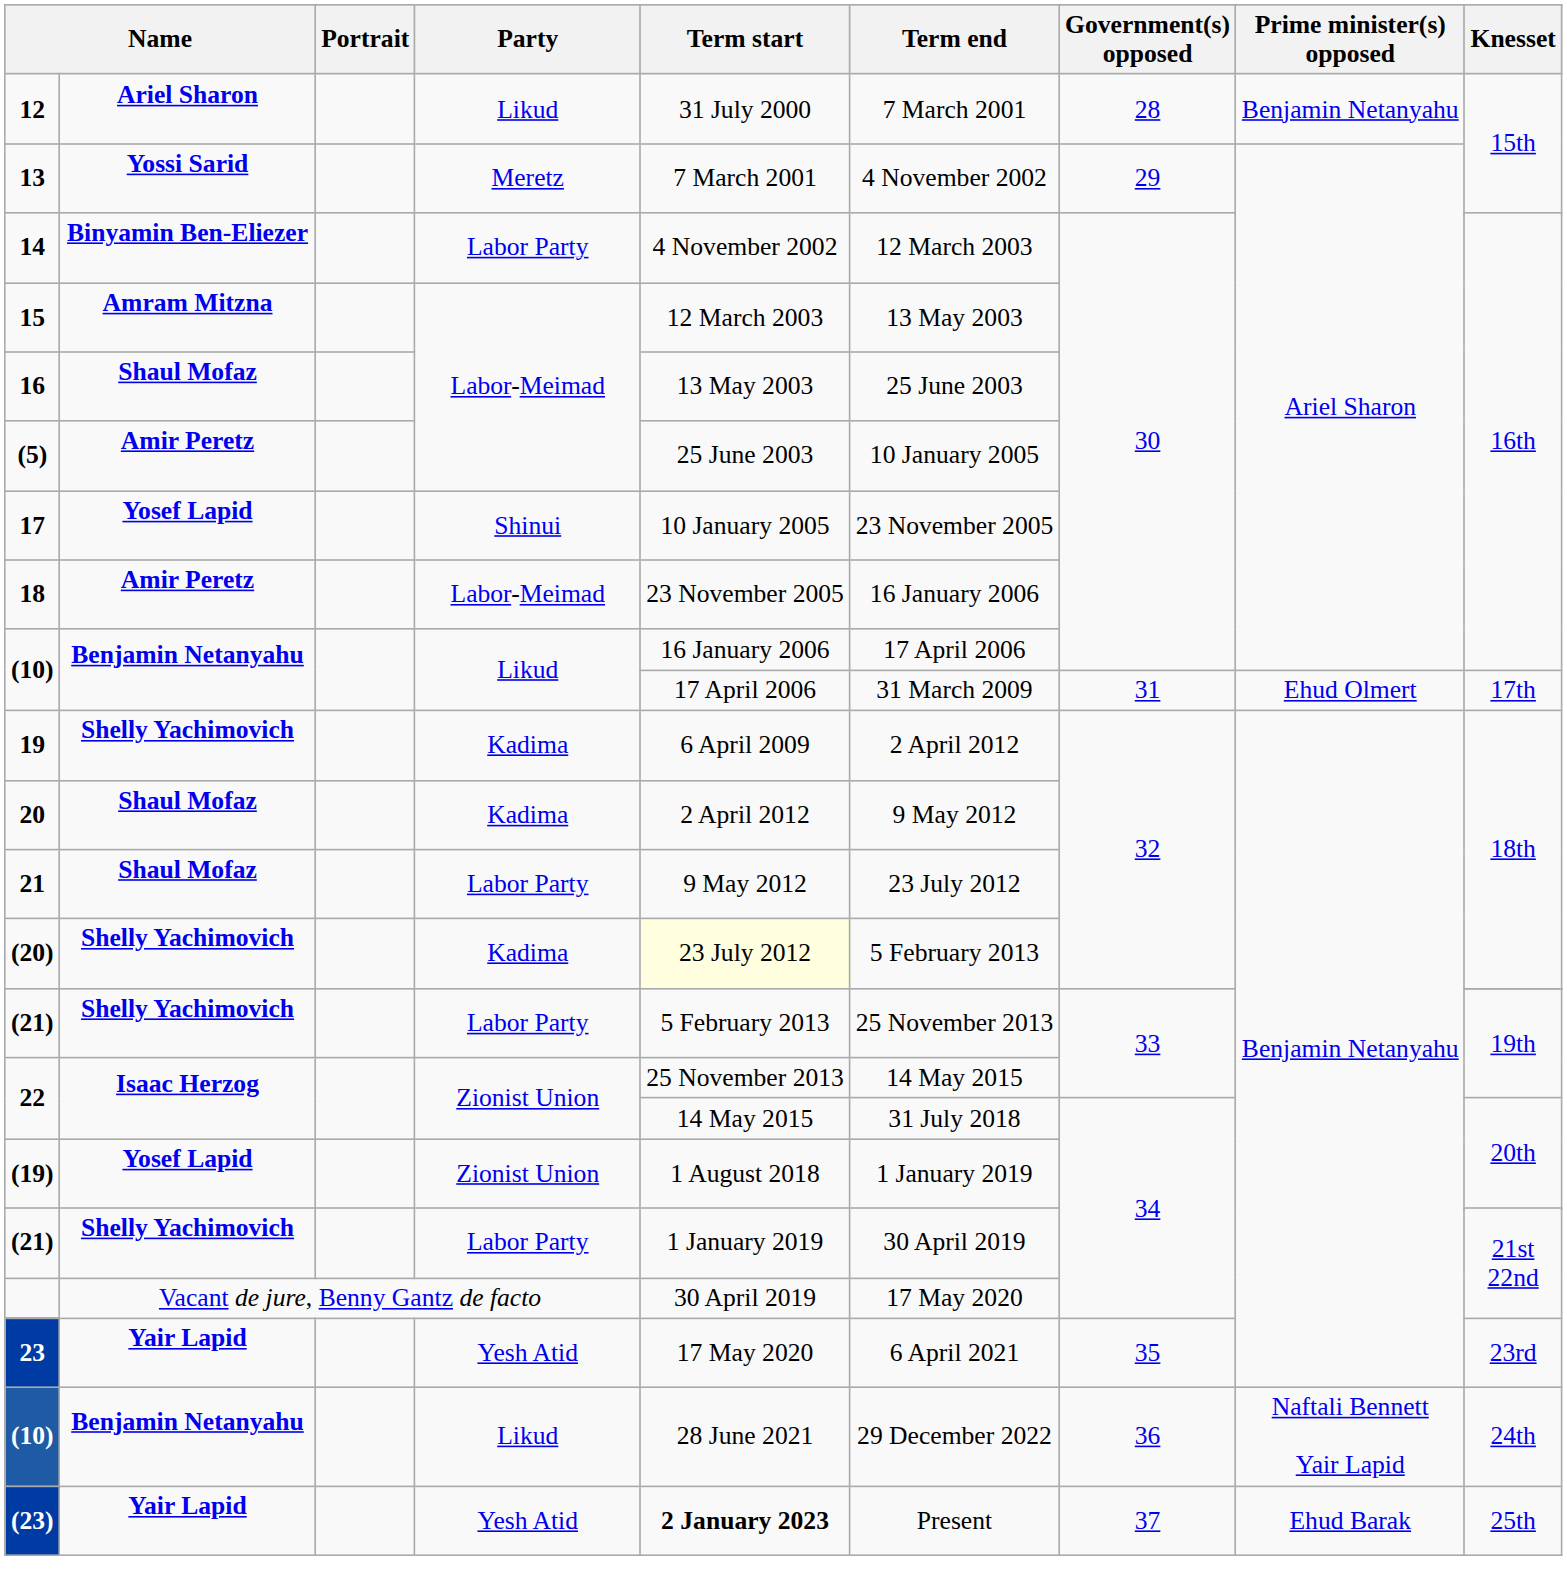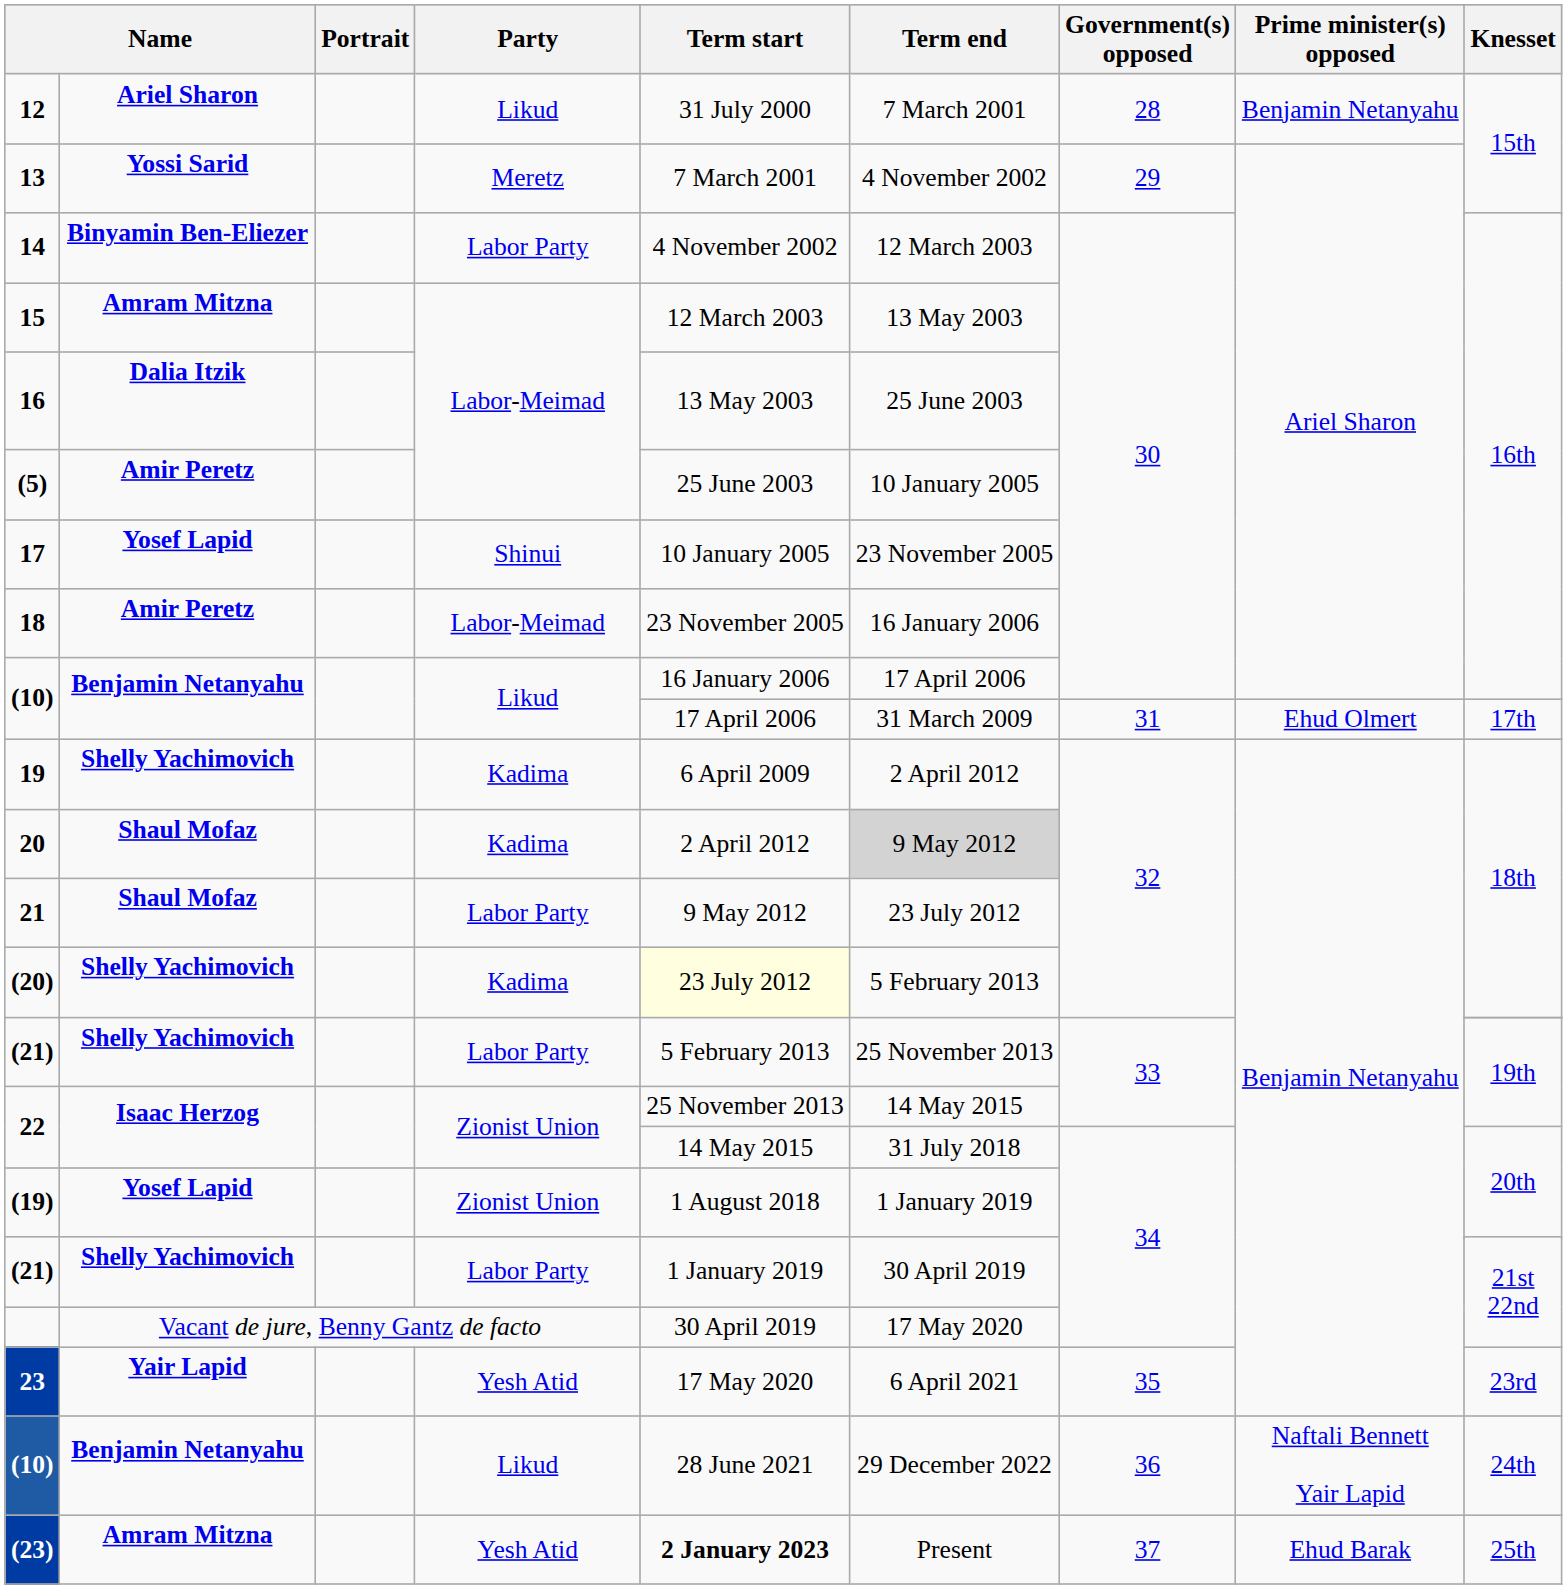(188, 371) Shaul Mofaz -> (188, 371) Dalia Itzik
(954, 814) no background -> (954, 843) lightgrey background
(188, 1505) Yair Lapid -> (188, 1534) Amram Mitzna
